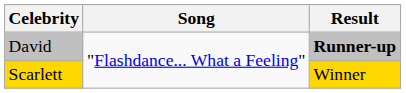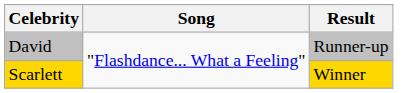(355, 46) bold -> (351, 46) normal
